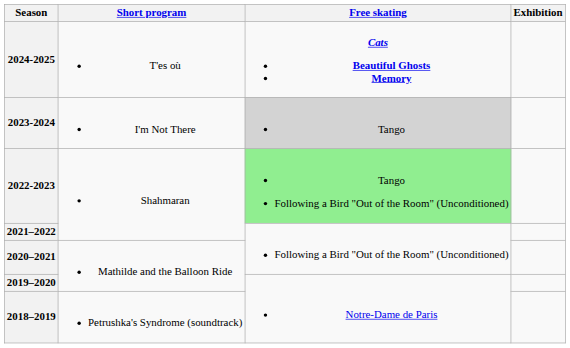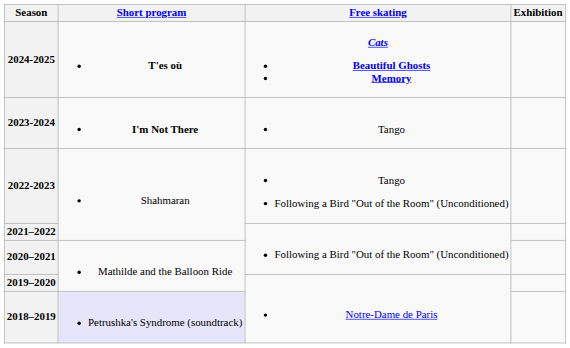(152, 66) normal -> (152, 66) bold
(152, 129) normal -> (152, 129) bold
(378, 129) lightgrey background -> (378, 129) no background
(378, 192) lightgreen background -> (378, 192) no background
(152, 323) no background -> (152, 323) lavender background
